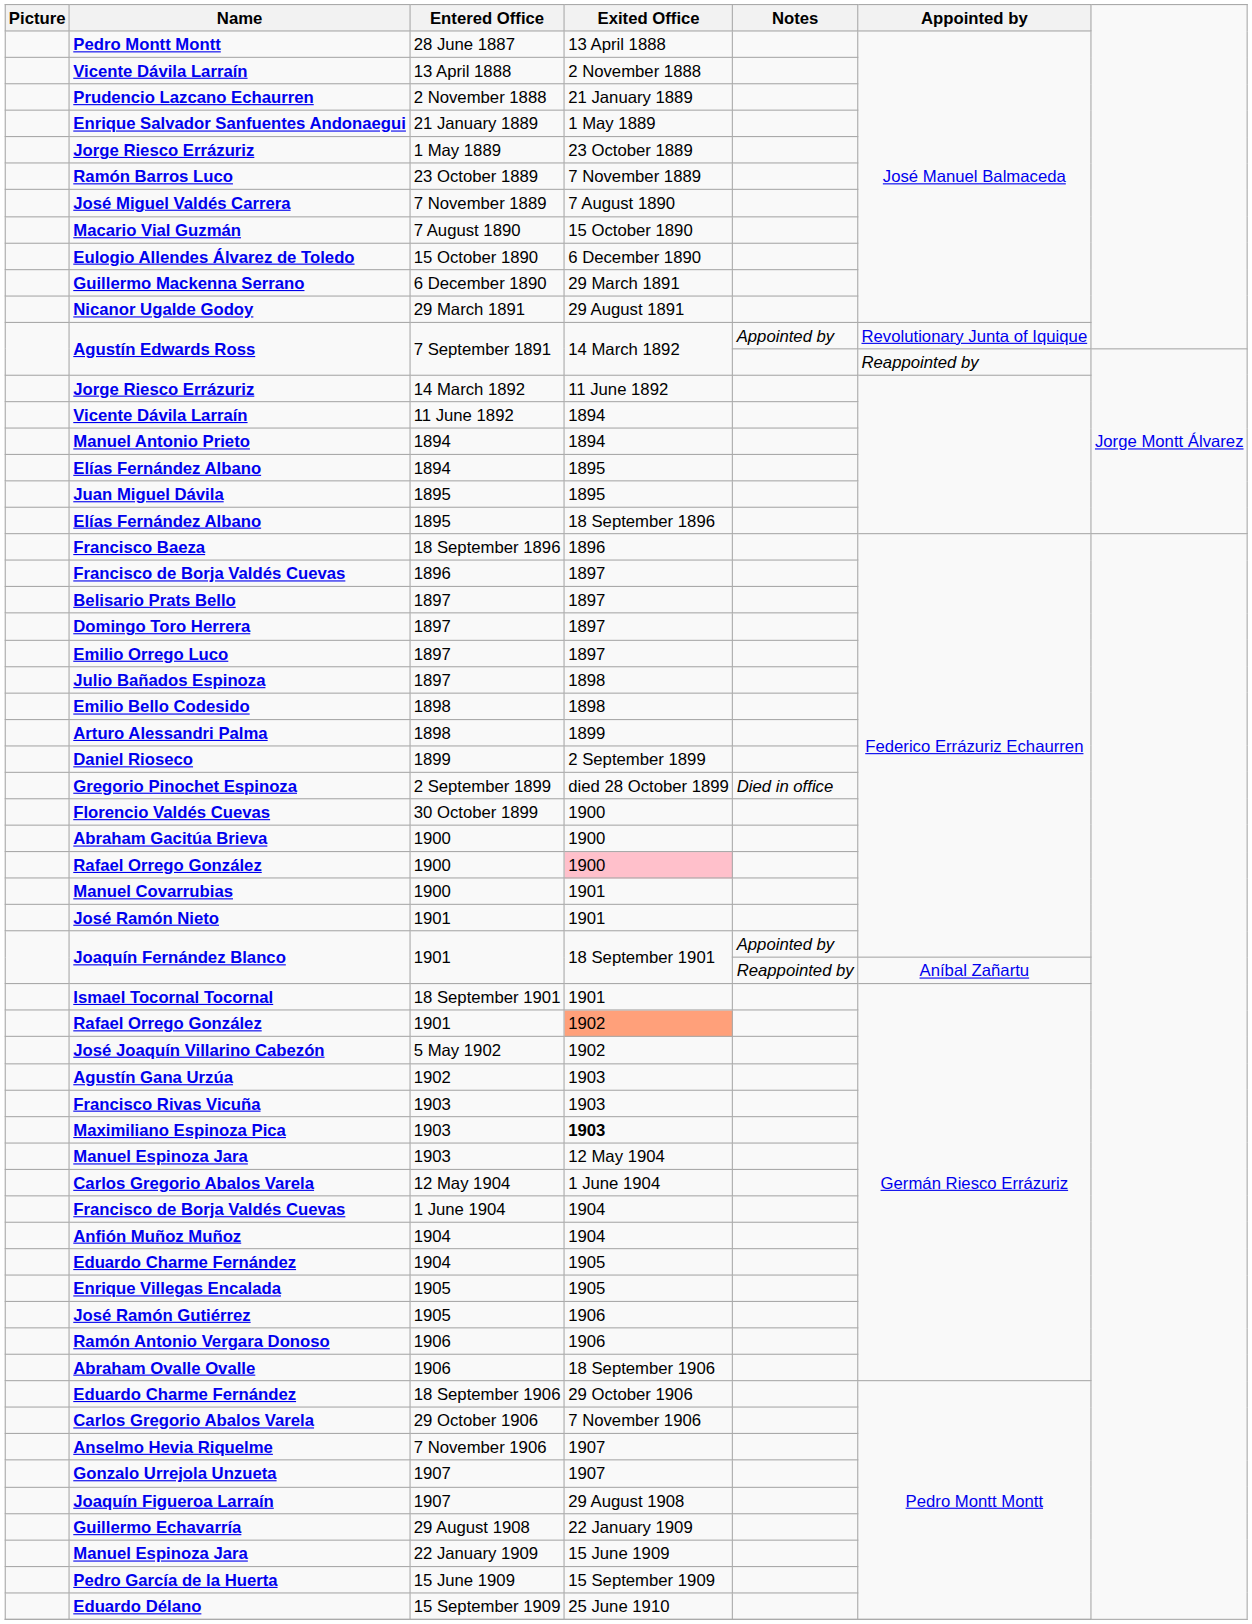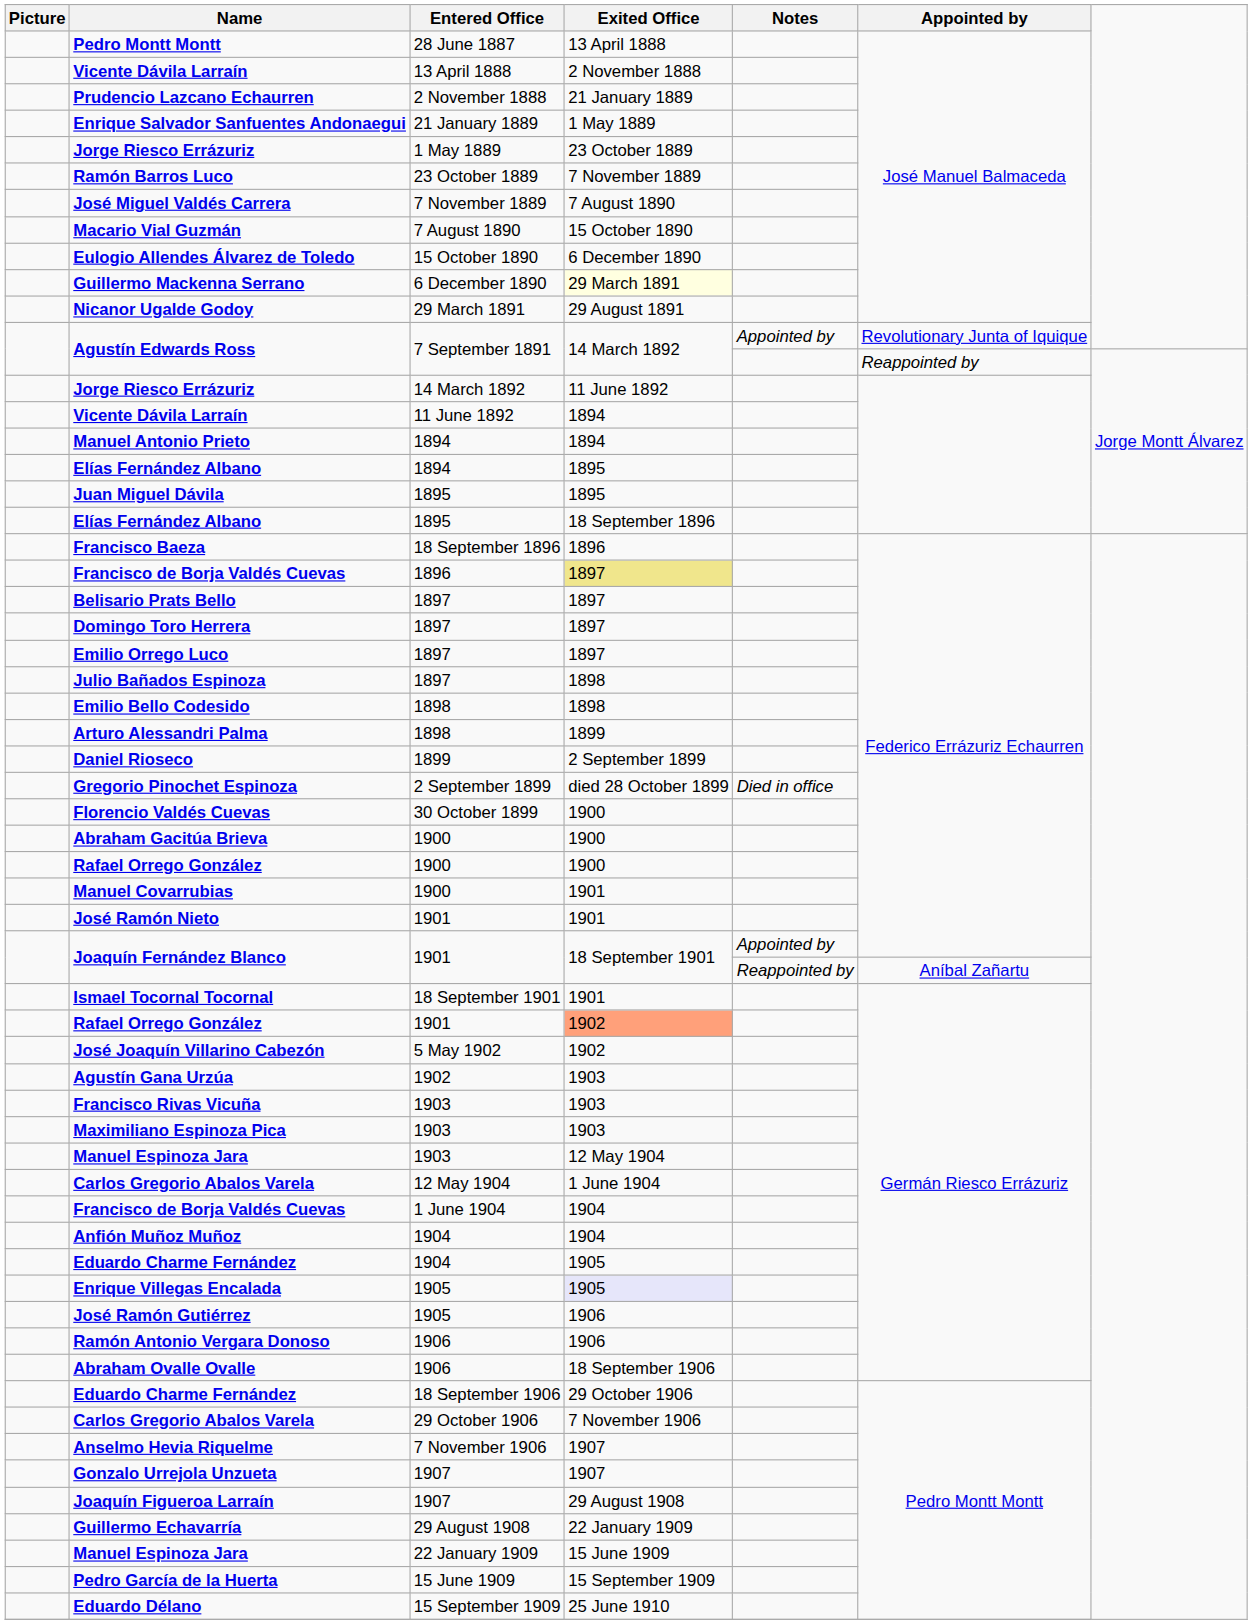(624, 283) no background -> (624, 283) lightyellow background
(587, 574) no background -> (587, 574) khaki background
(587, 865) pink background -> (587, 865) no background
(587, 1130) bold -> (587, 1130) normal
(587, 1288) no background -> (587, 1288) lavender background
